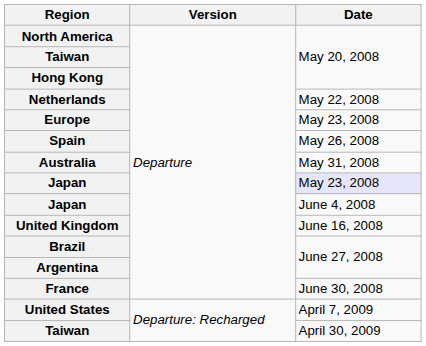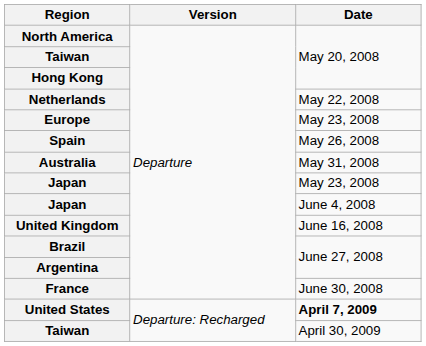(339, 183) lavender background -> (339, 183) no background
(336, 309) normal -> (338, 309) bold
